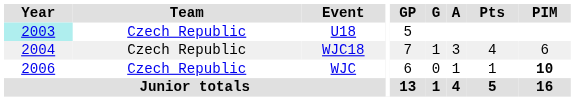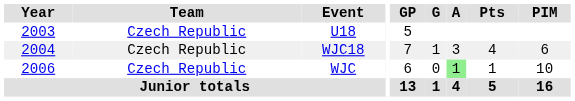(38, 32) paleturquoise background -> (38, 32) no background
(456, 69) no background -> (456, 69) lightgreen background
(545, 69) bold -> (545, 69) normal
